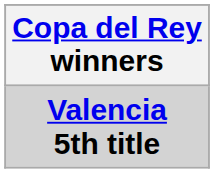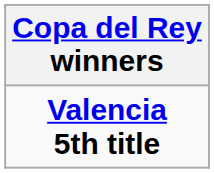(107, 126) lightgrey background -> (107, 126) no background
